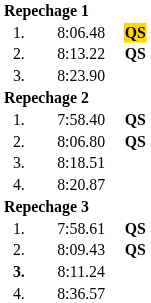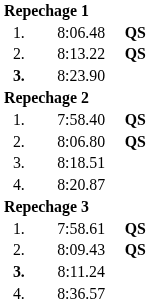(135, 32) gold background -> (135, 32) no background
(19, 76) normal -> (19, 76) bold
